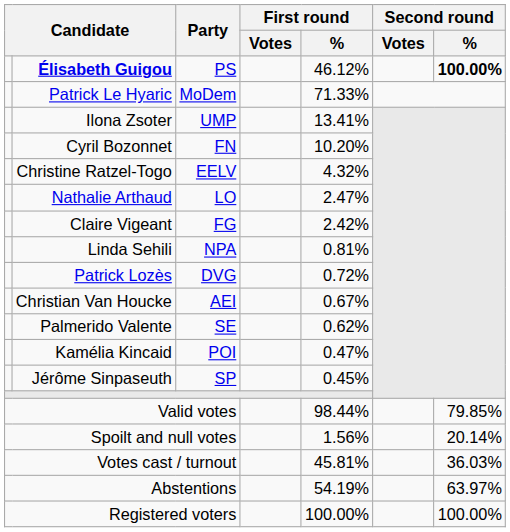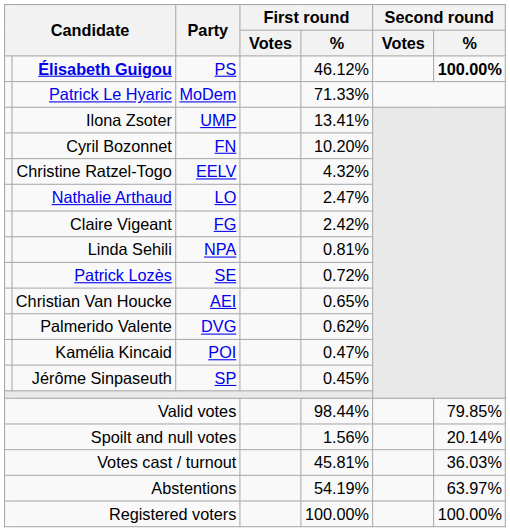(219, 275) DVG -> (225, 275) SE
(346, 301) 0.67% -> (346, 301) 0.65%
(225, 327) SE -> (219, 327) DVG
